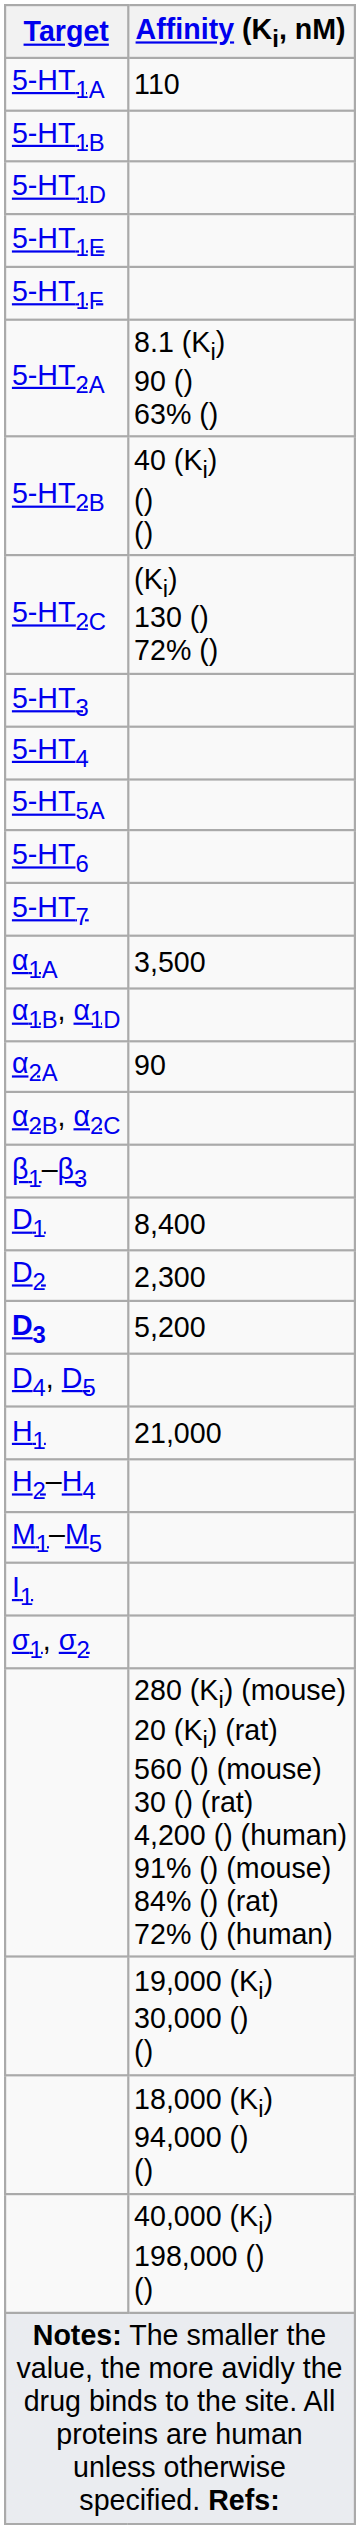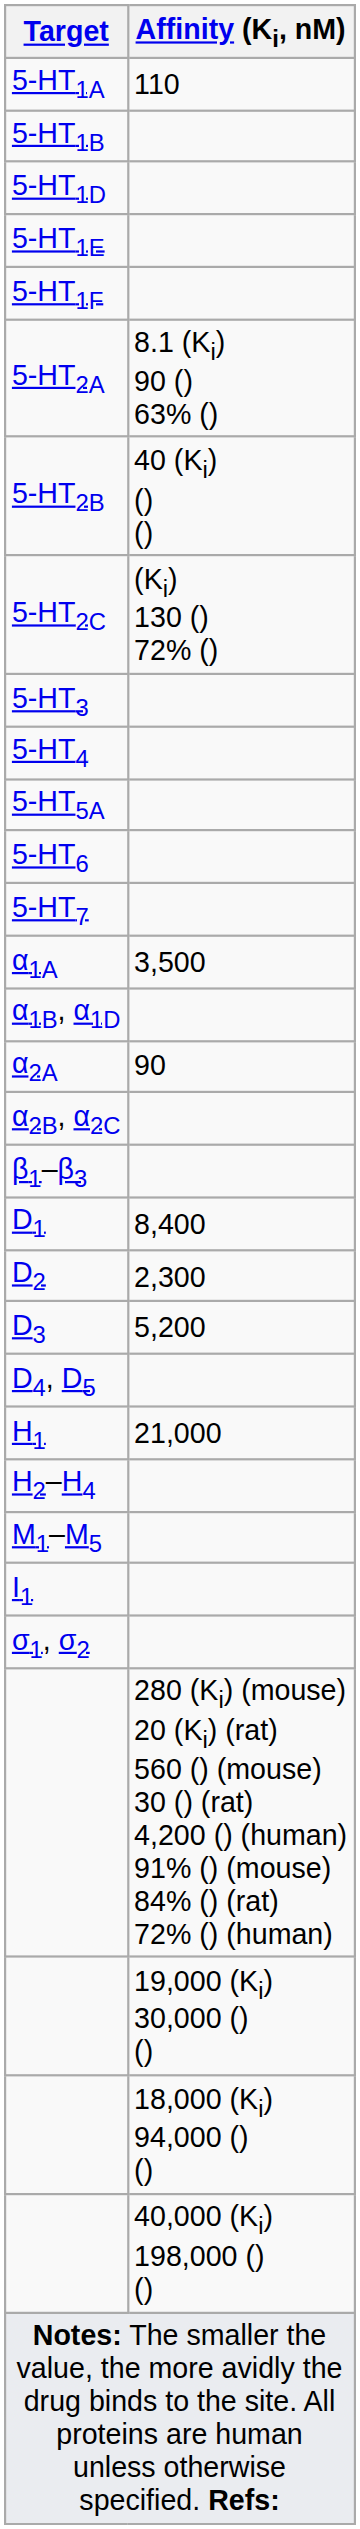(29, 1328) bold -> (29, 1328) normal
